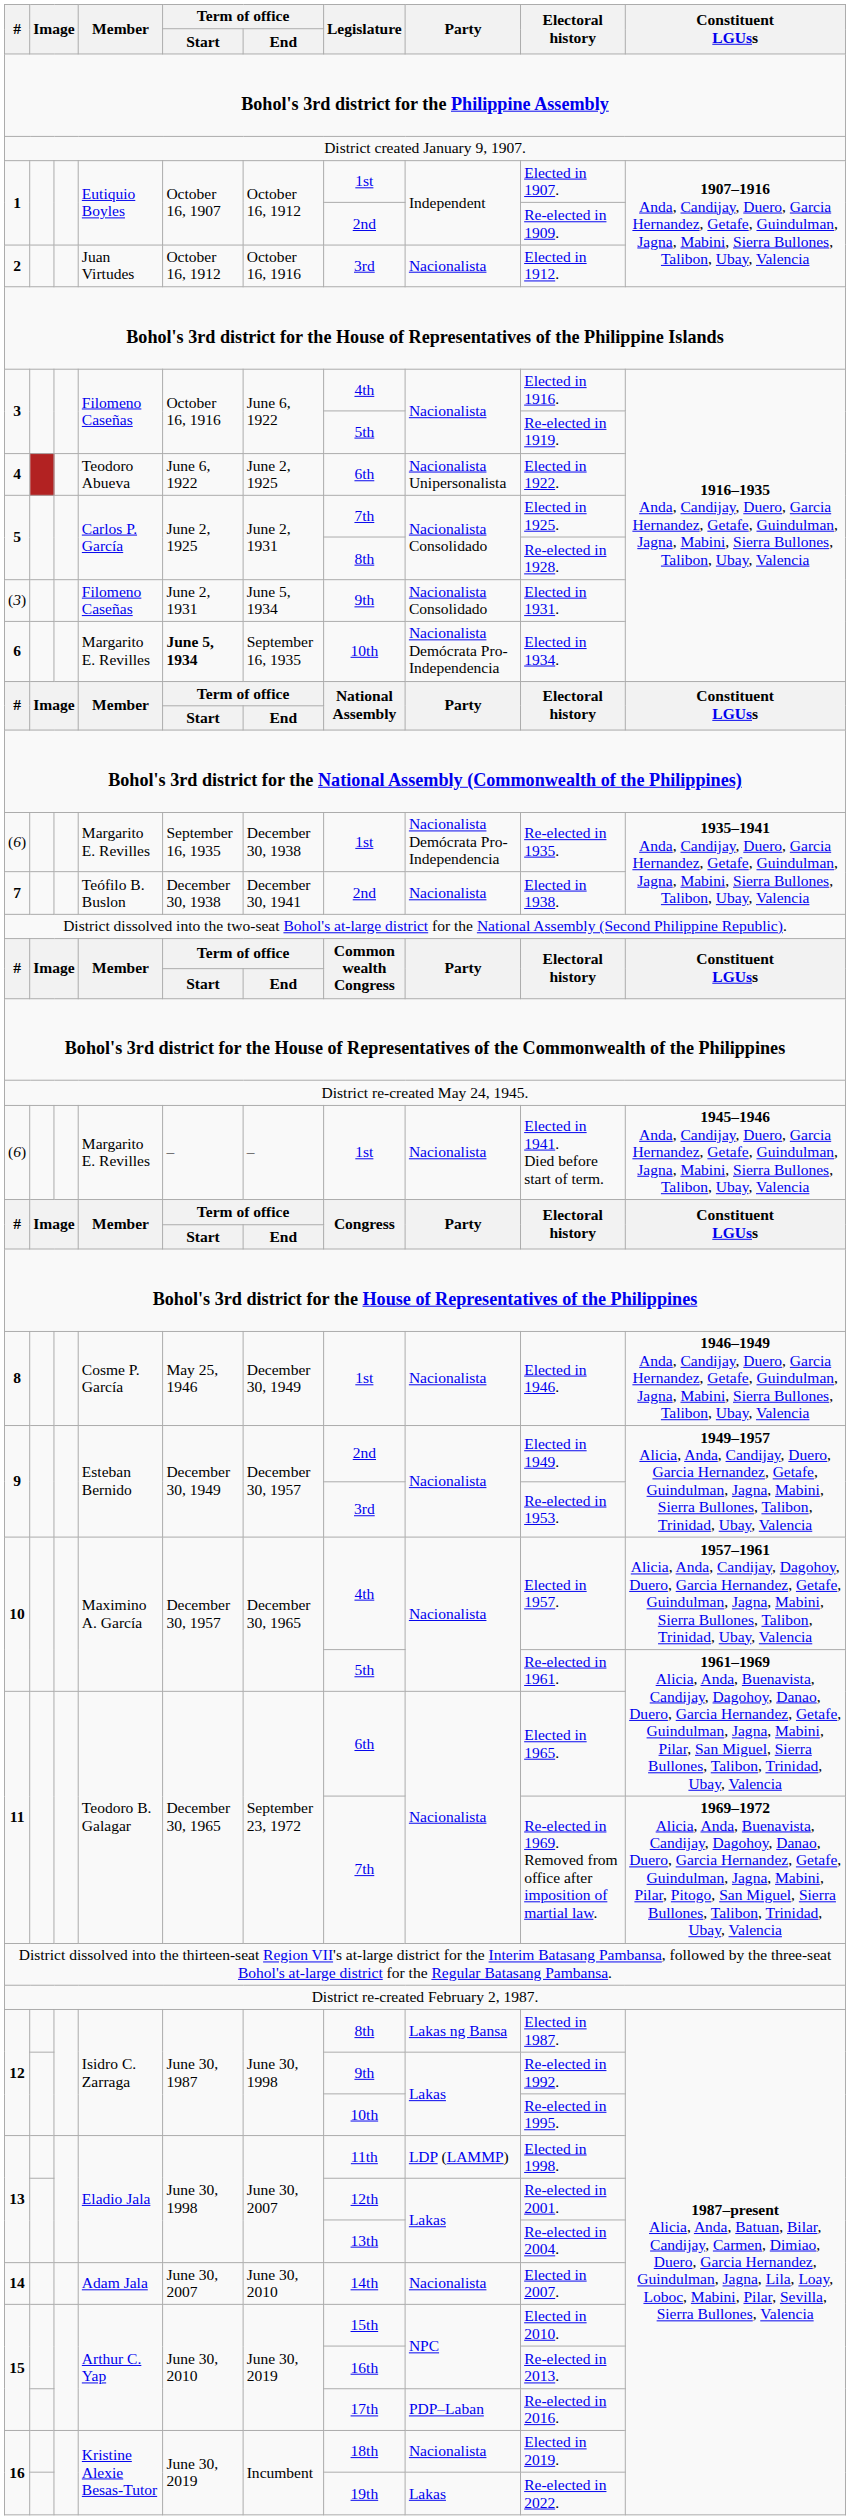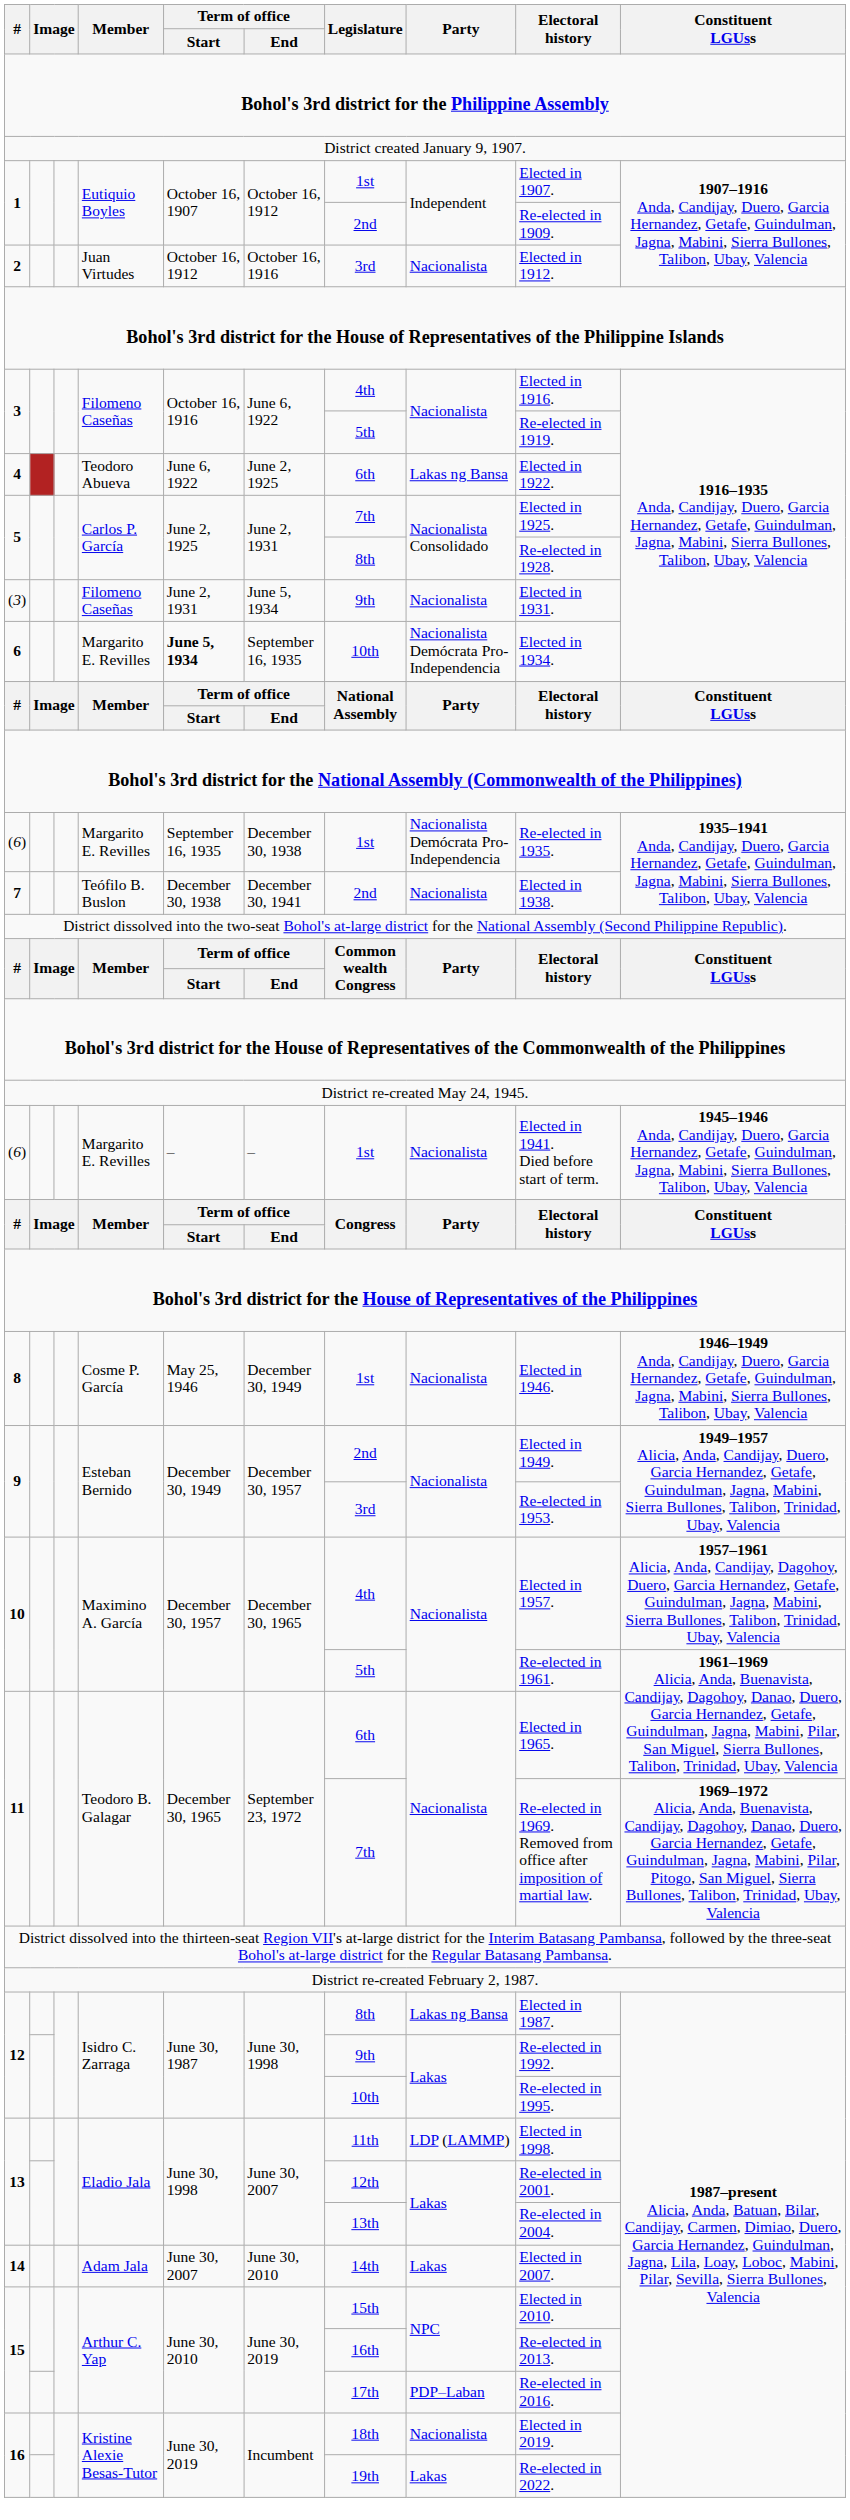(458, 474) Nacionalista Unipersonalista -> (459, 474) Lakas ng Bansa
(448, 600) Nacionalista Consolidado -> (448, 600) Nacionalista
(448, 2283) Nacionalista -> (428, 2265) Lakas
